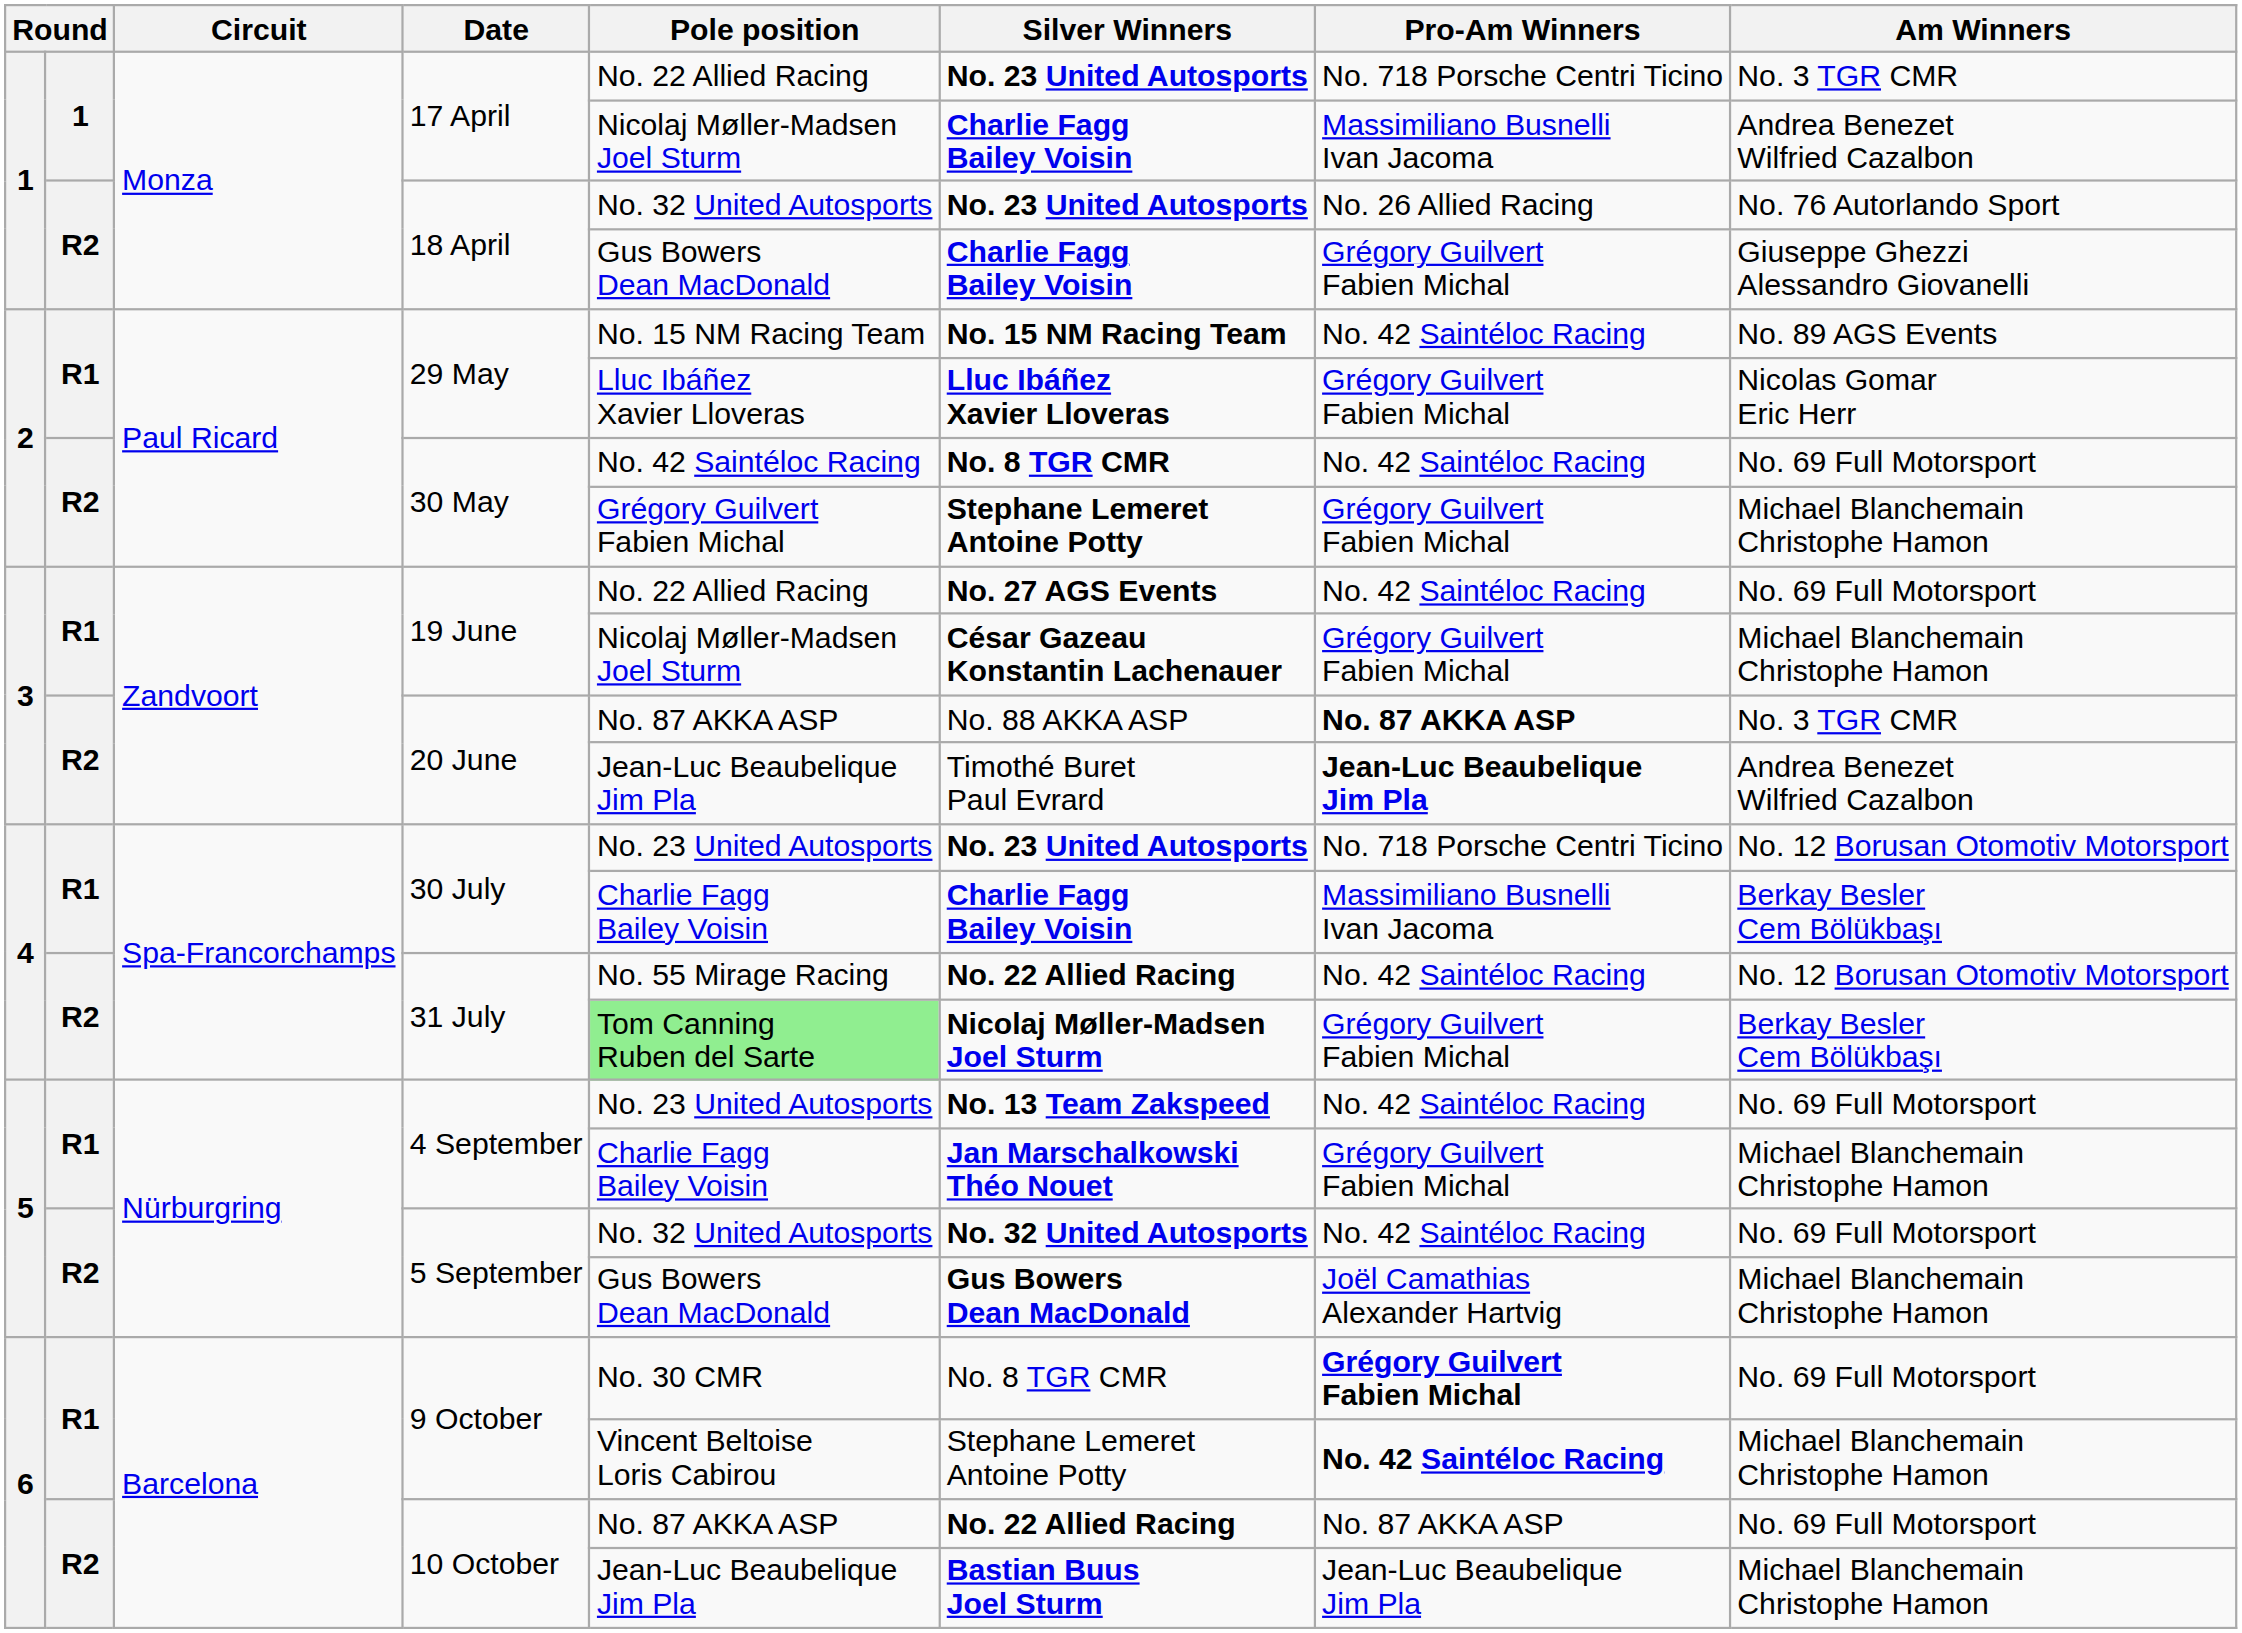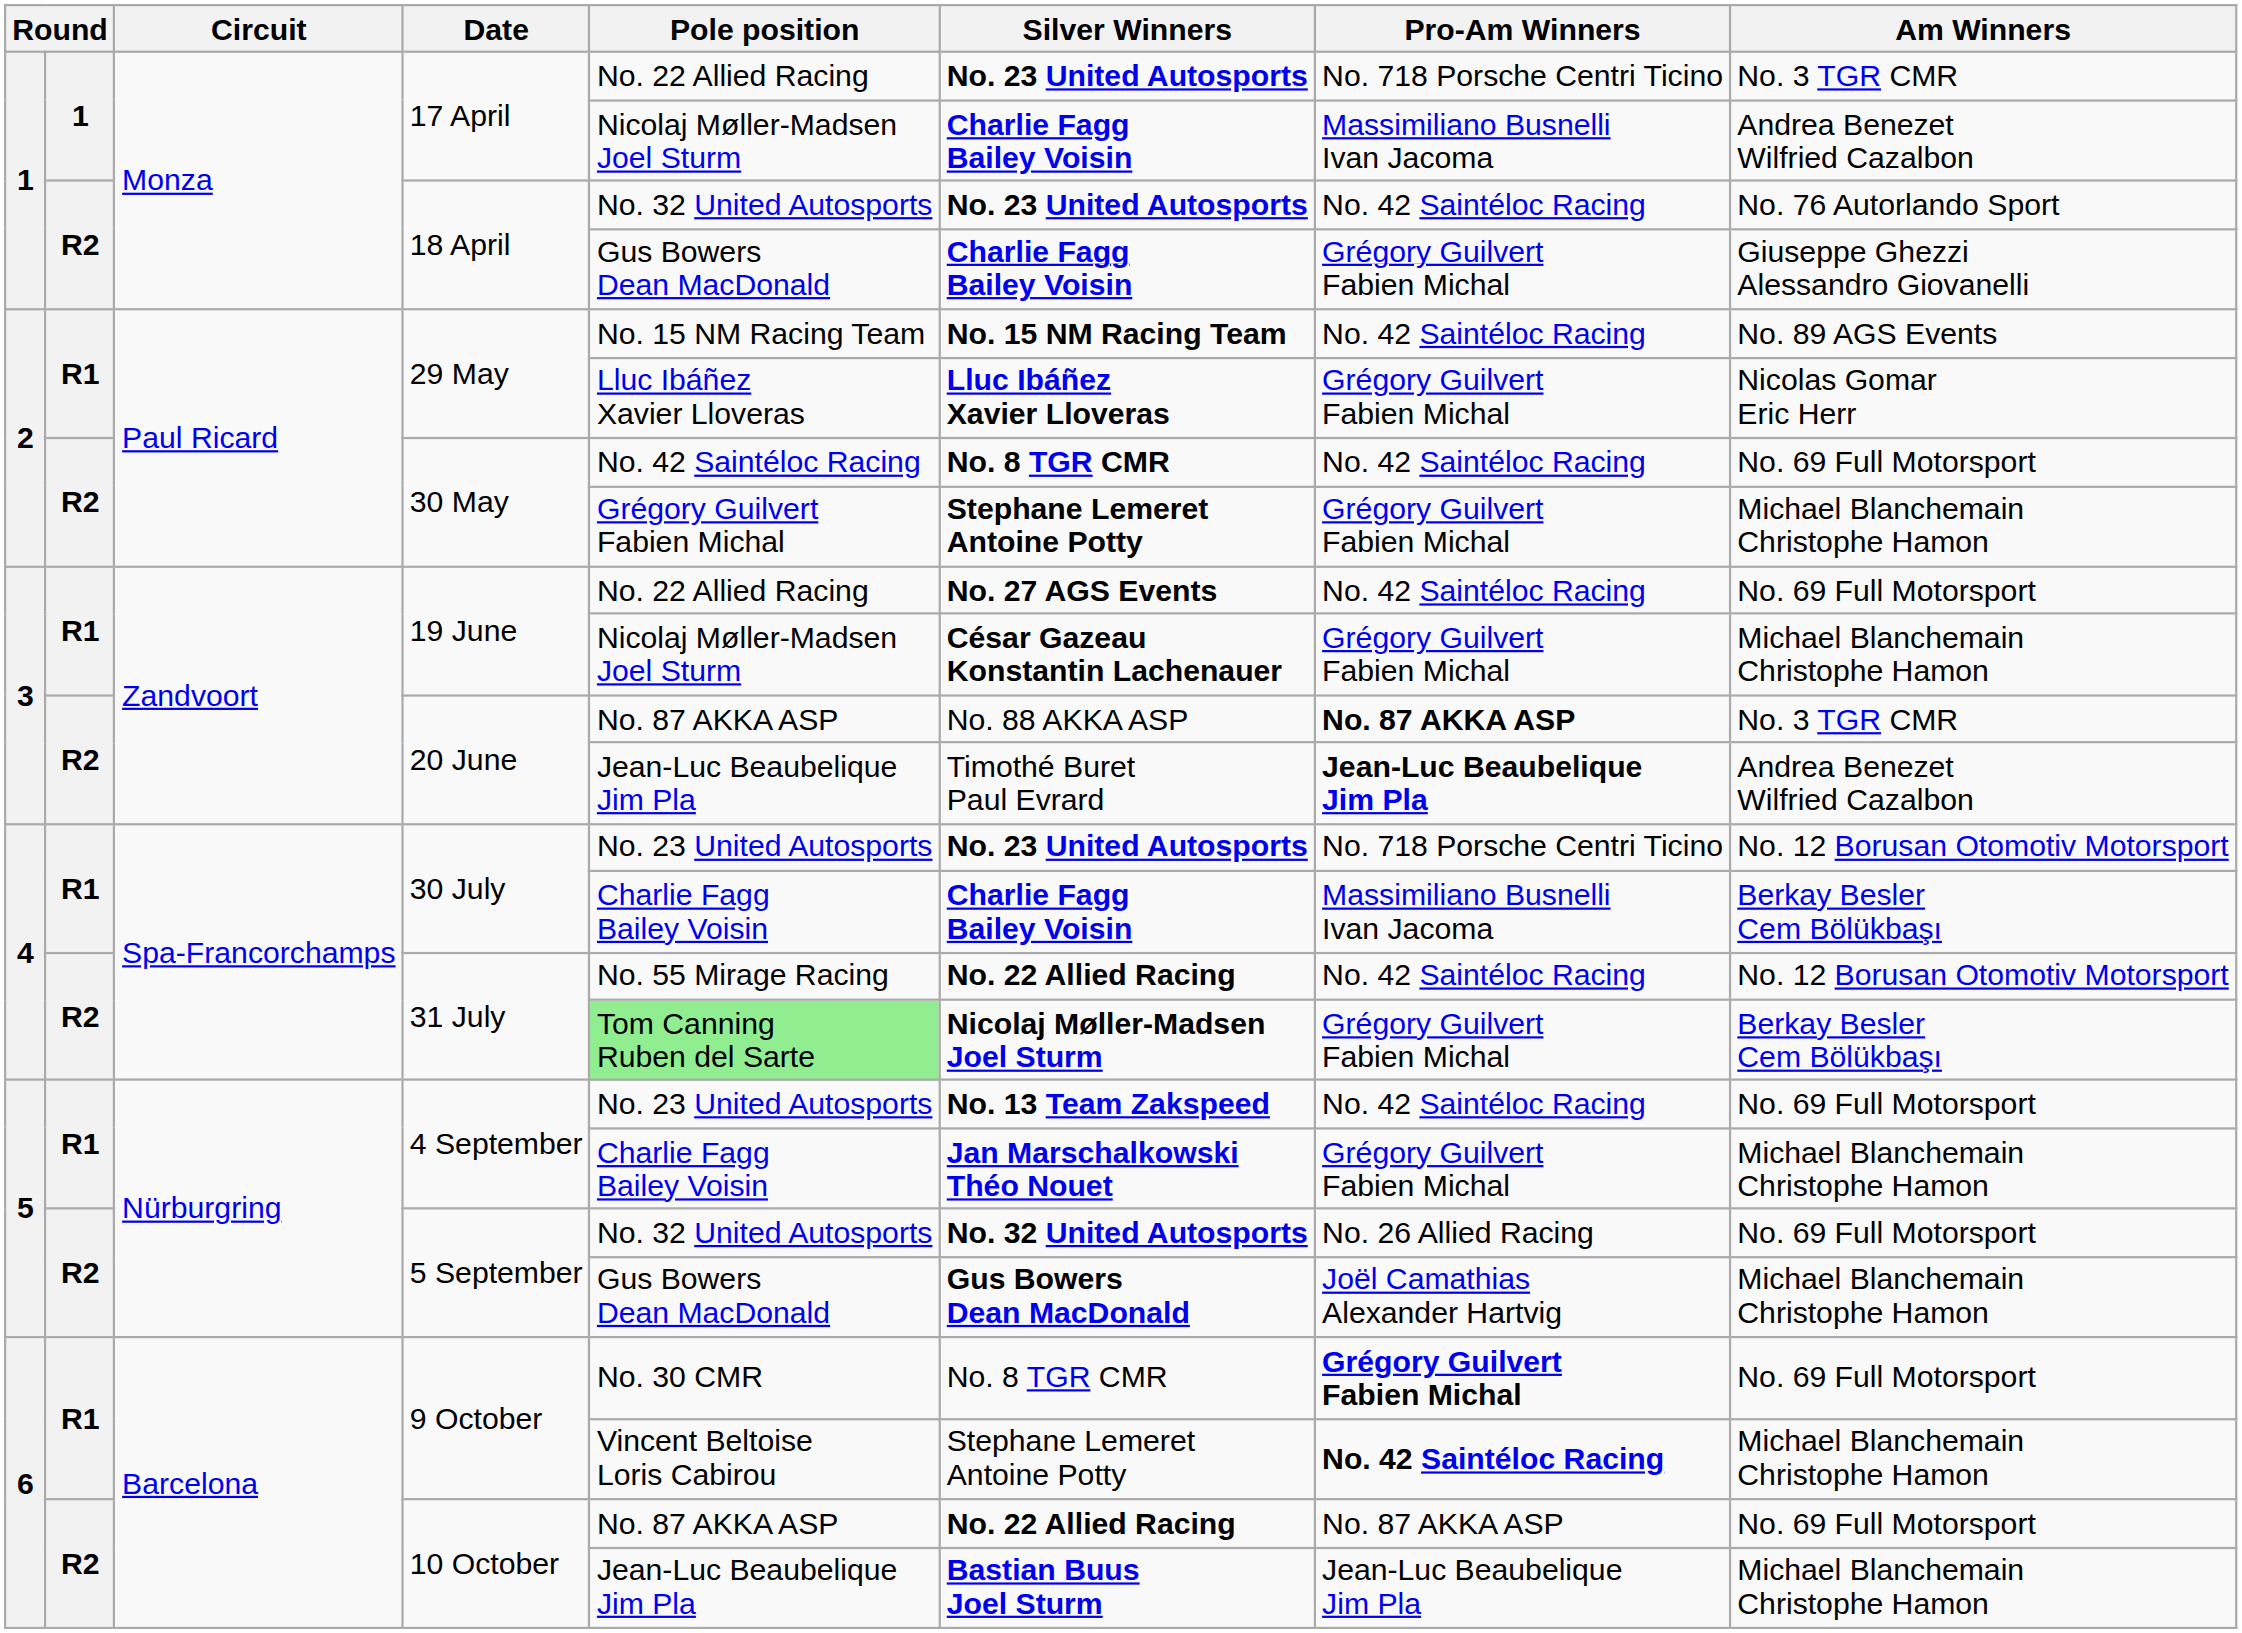(1458, 205) No. 26 Allied Racing -> (1484, 205) No. 42 Saintéloc Racing
(1484, 1232) No. 42 Saintéloc Racing -> (1458, 1232) No. 26 Allied Racing
